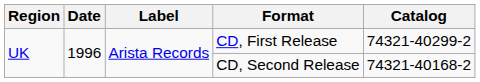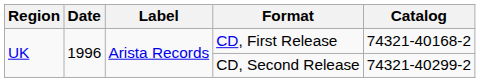(419, 41) 74321-40299-2 -> (419, 41) 74321-40168-2
(419, 65) 74321-40168-2 -> (419, 65) 74321-40299-2
